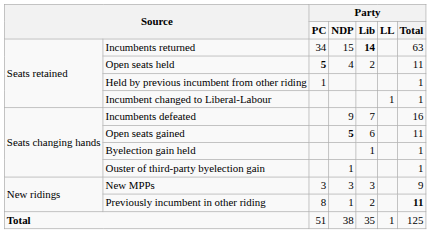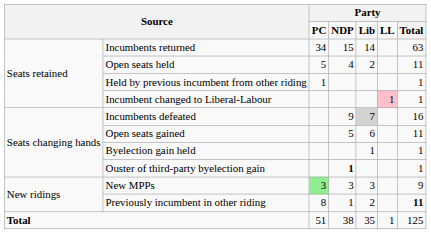(370, 47) bold -> (370, 47) normal
(324, 64) bold -> (324, 64) normal
(392, 99) no background -> (392, 99) pink background
(372, 116) no background -> (372, 116) lightgrey background
(351, 133) bold -> (351, 133) normal
(351, 168) normal -> (351, 168) bold
(324, 185) no background -> (324, 185) lightgreen background
